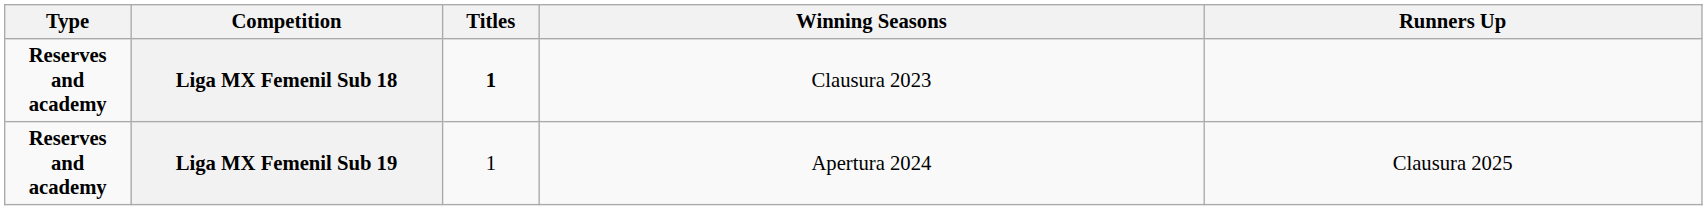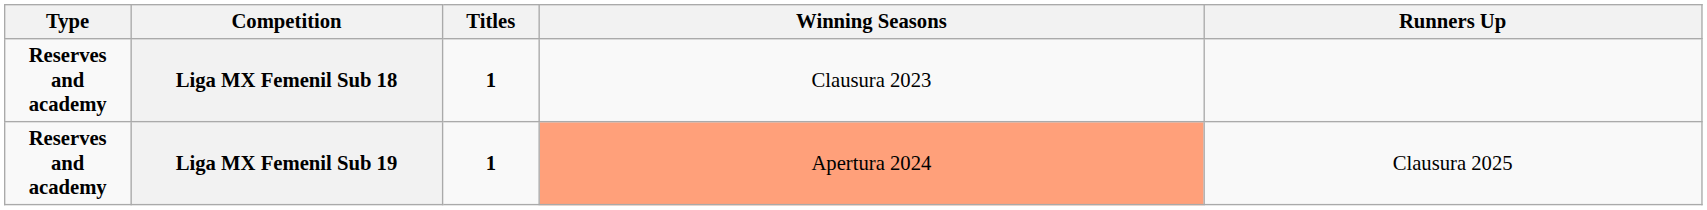(491, 163) normal -> (491, 163) bold
(871, 163) no background -> (871, 163) lightsalmon background
